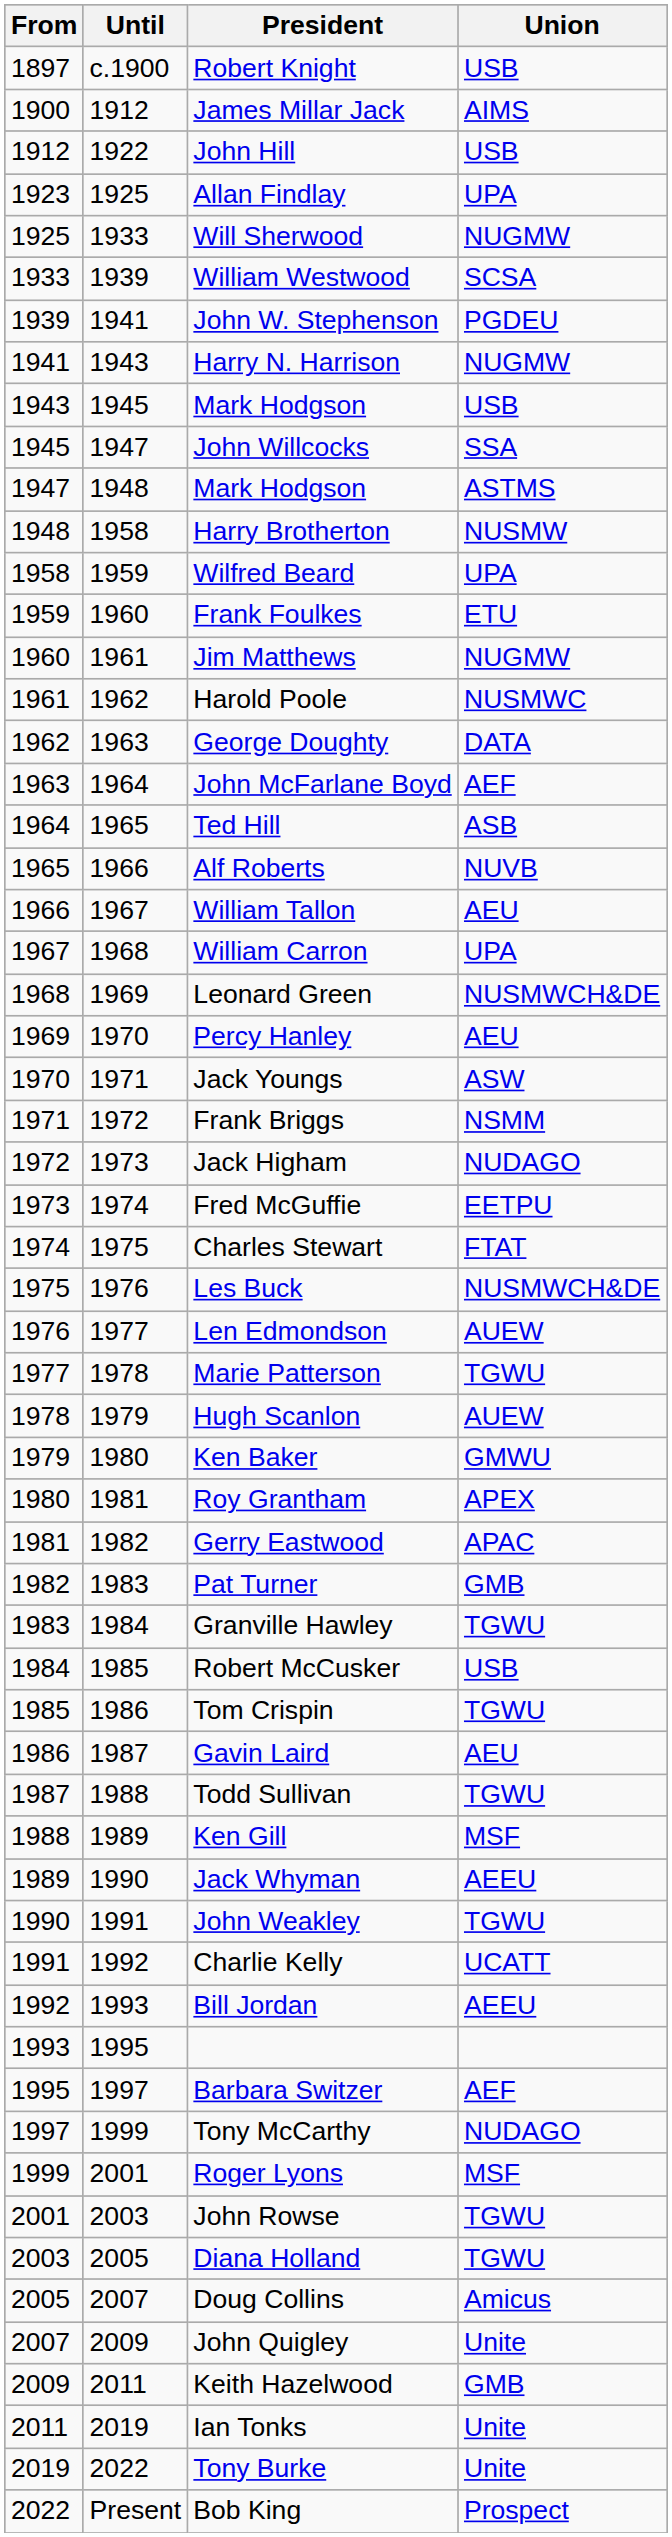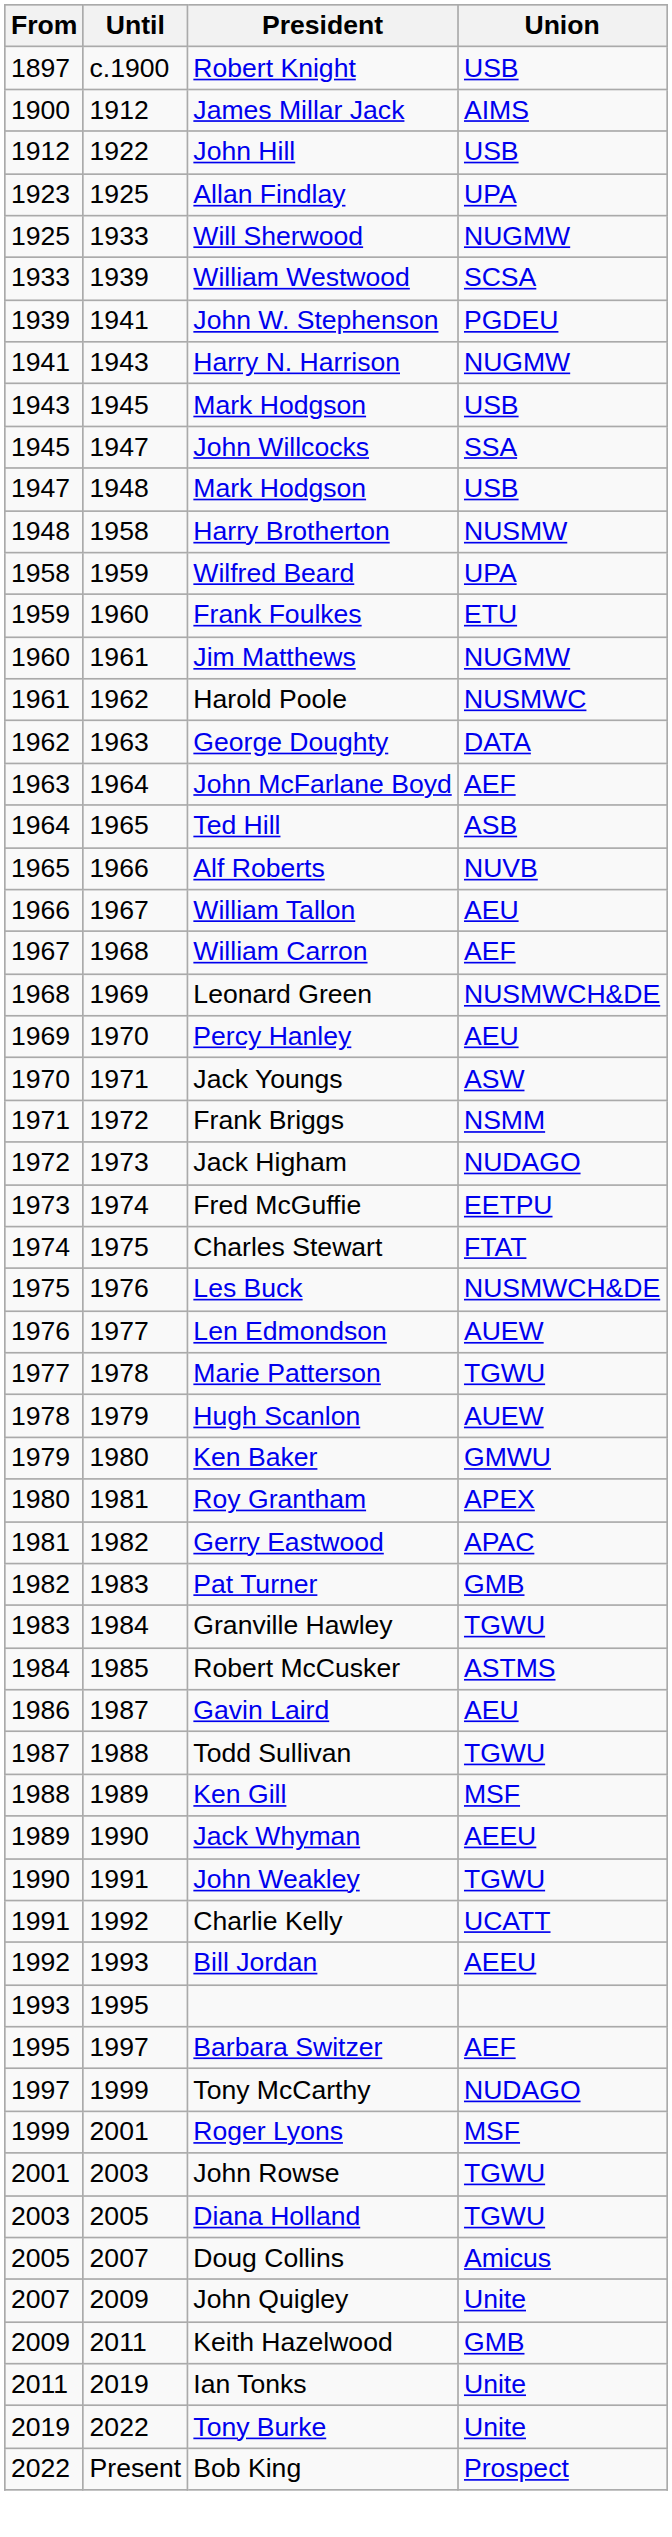(510, 488) ASTMS -> (491, 488) USB
(490, 952) UPA -> (490, 952) AEF
(491, 1668) USB -> (510, 1668) ASTMS
- row: (40, 1710)
